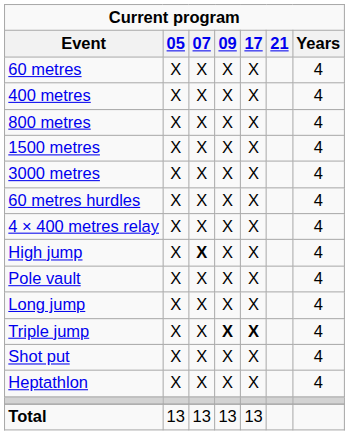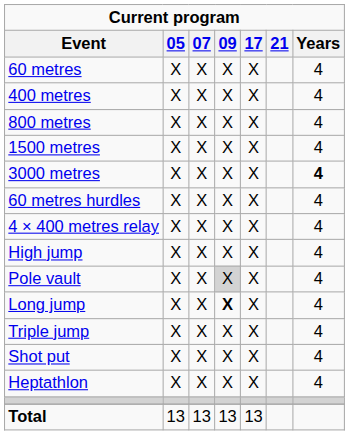(318, 174) normal -> (318, 174) bold
(202, 252) bold -> (202, 252) normal
(228, 278) no background -> (228, 278) lightgrey background
(228, 305) normal -> (228, 305) bold
(228, 331) bold -> (228, 331) normal
(254, 331) bold -> (254, 331) normal
